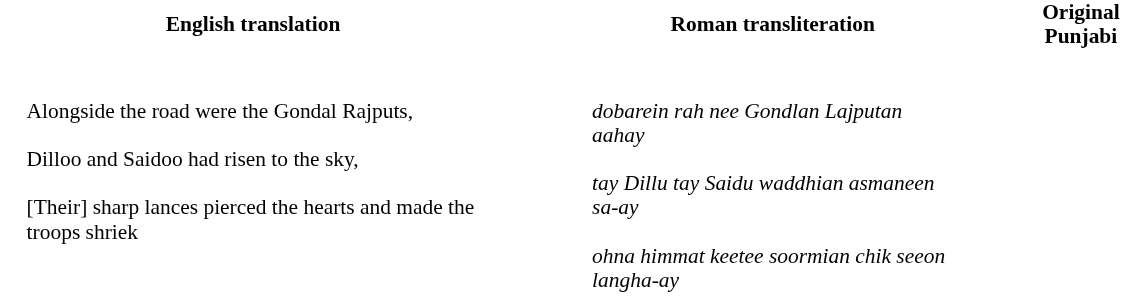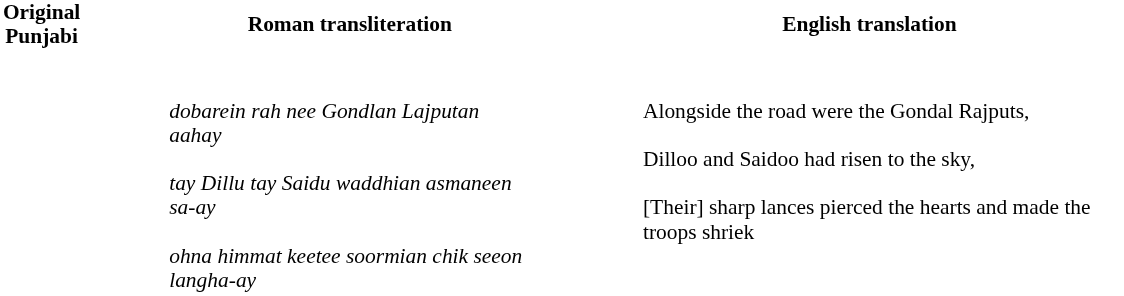columns swapped: (1081, 23) <-> (253, 23)
